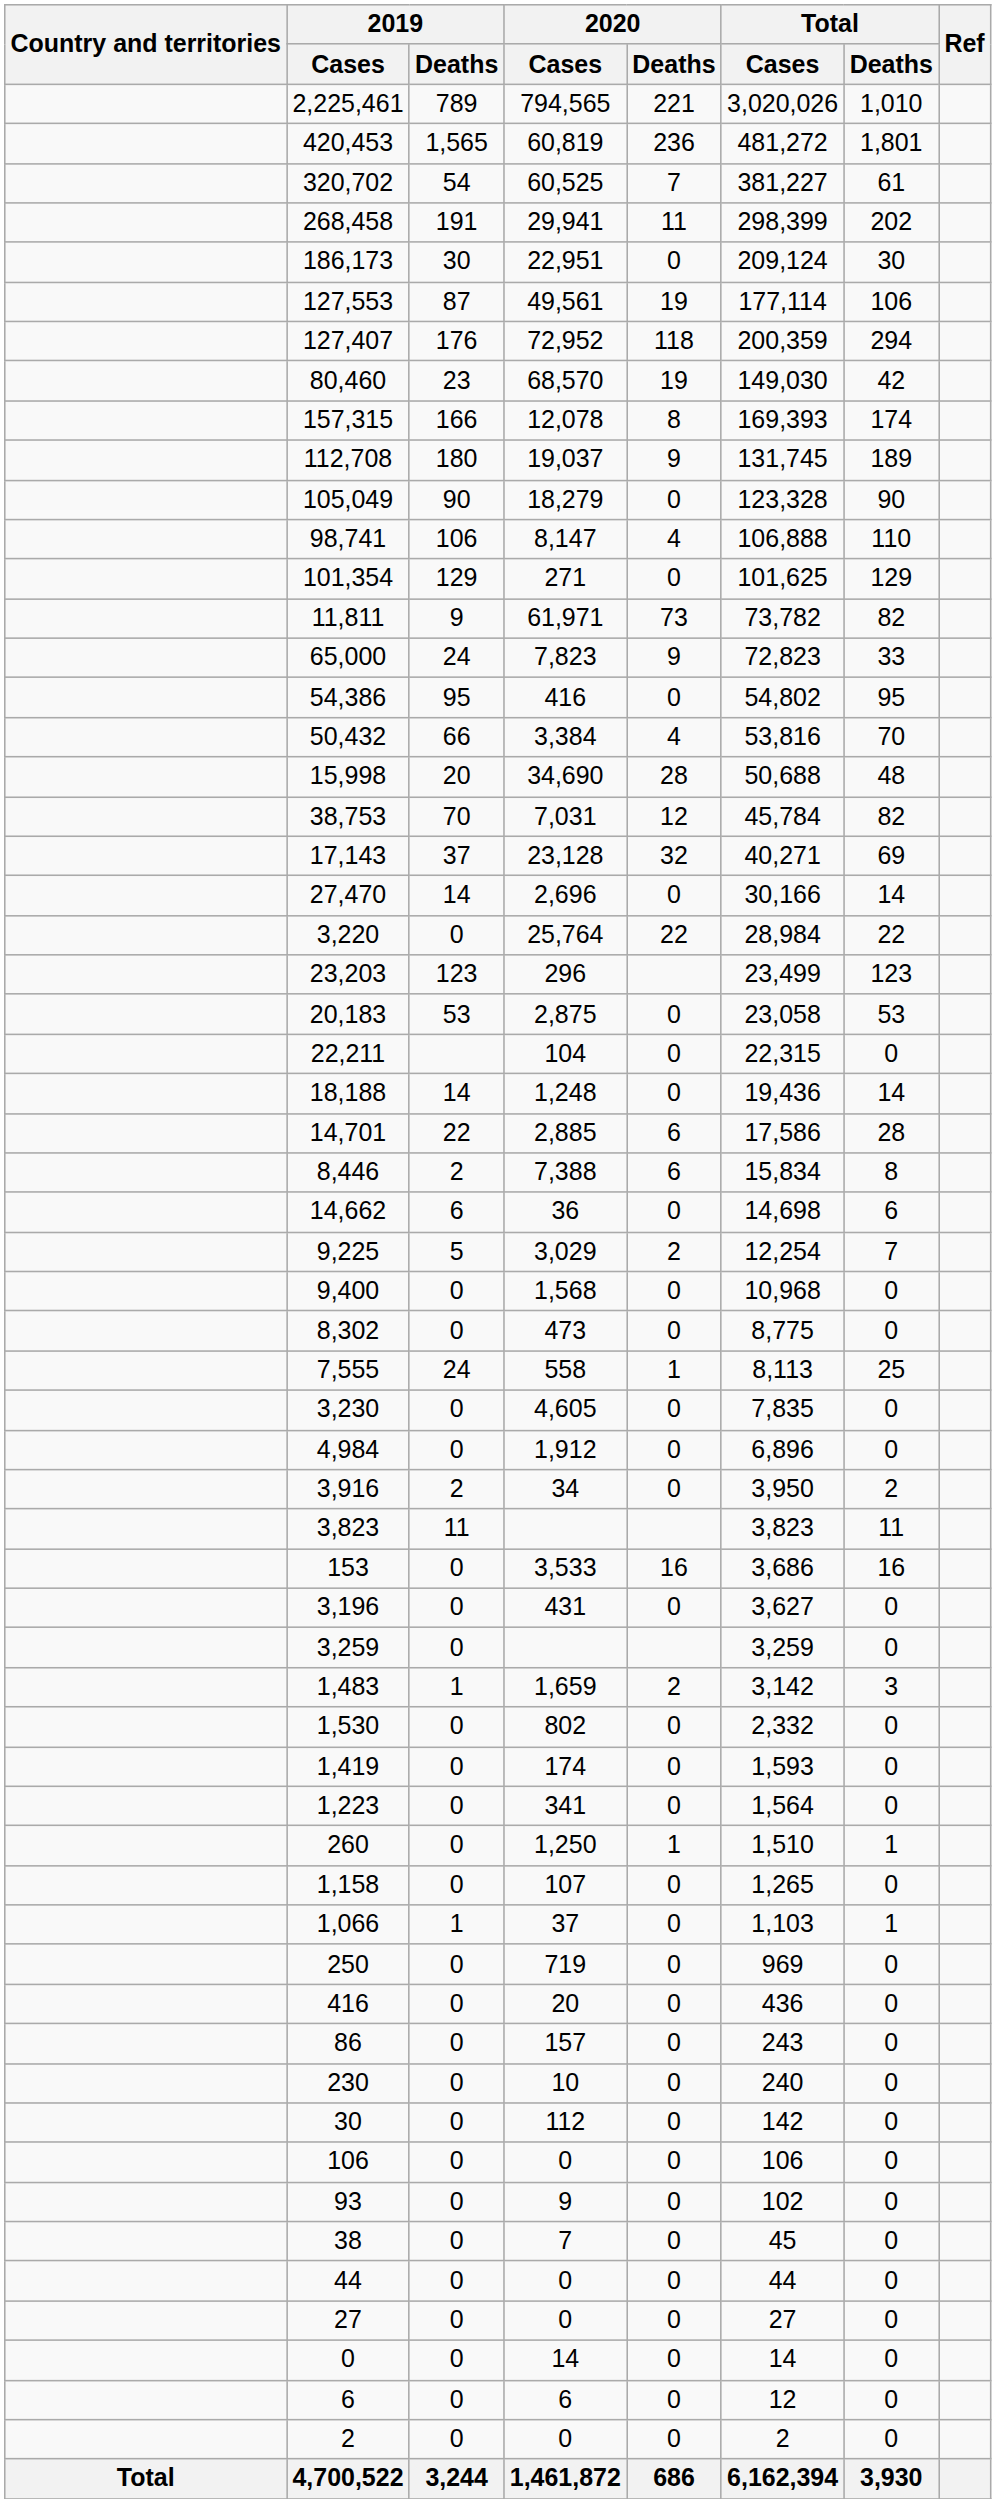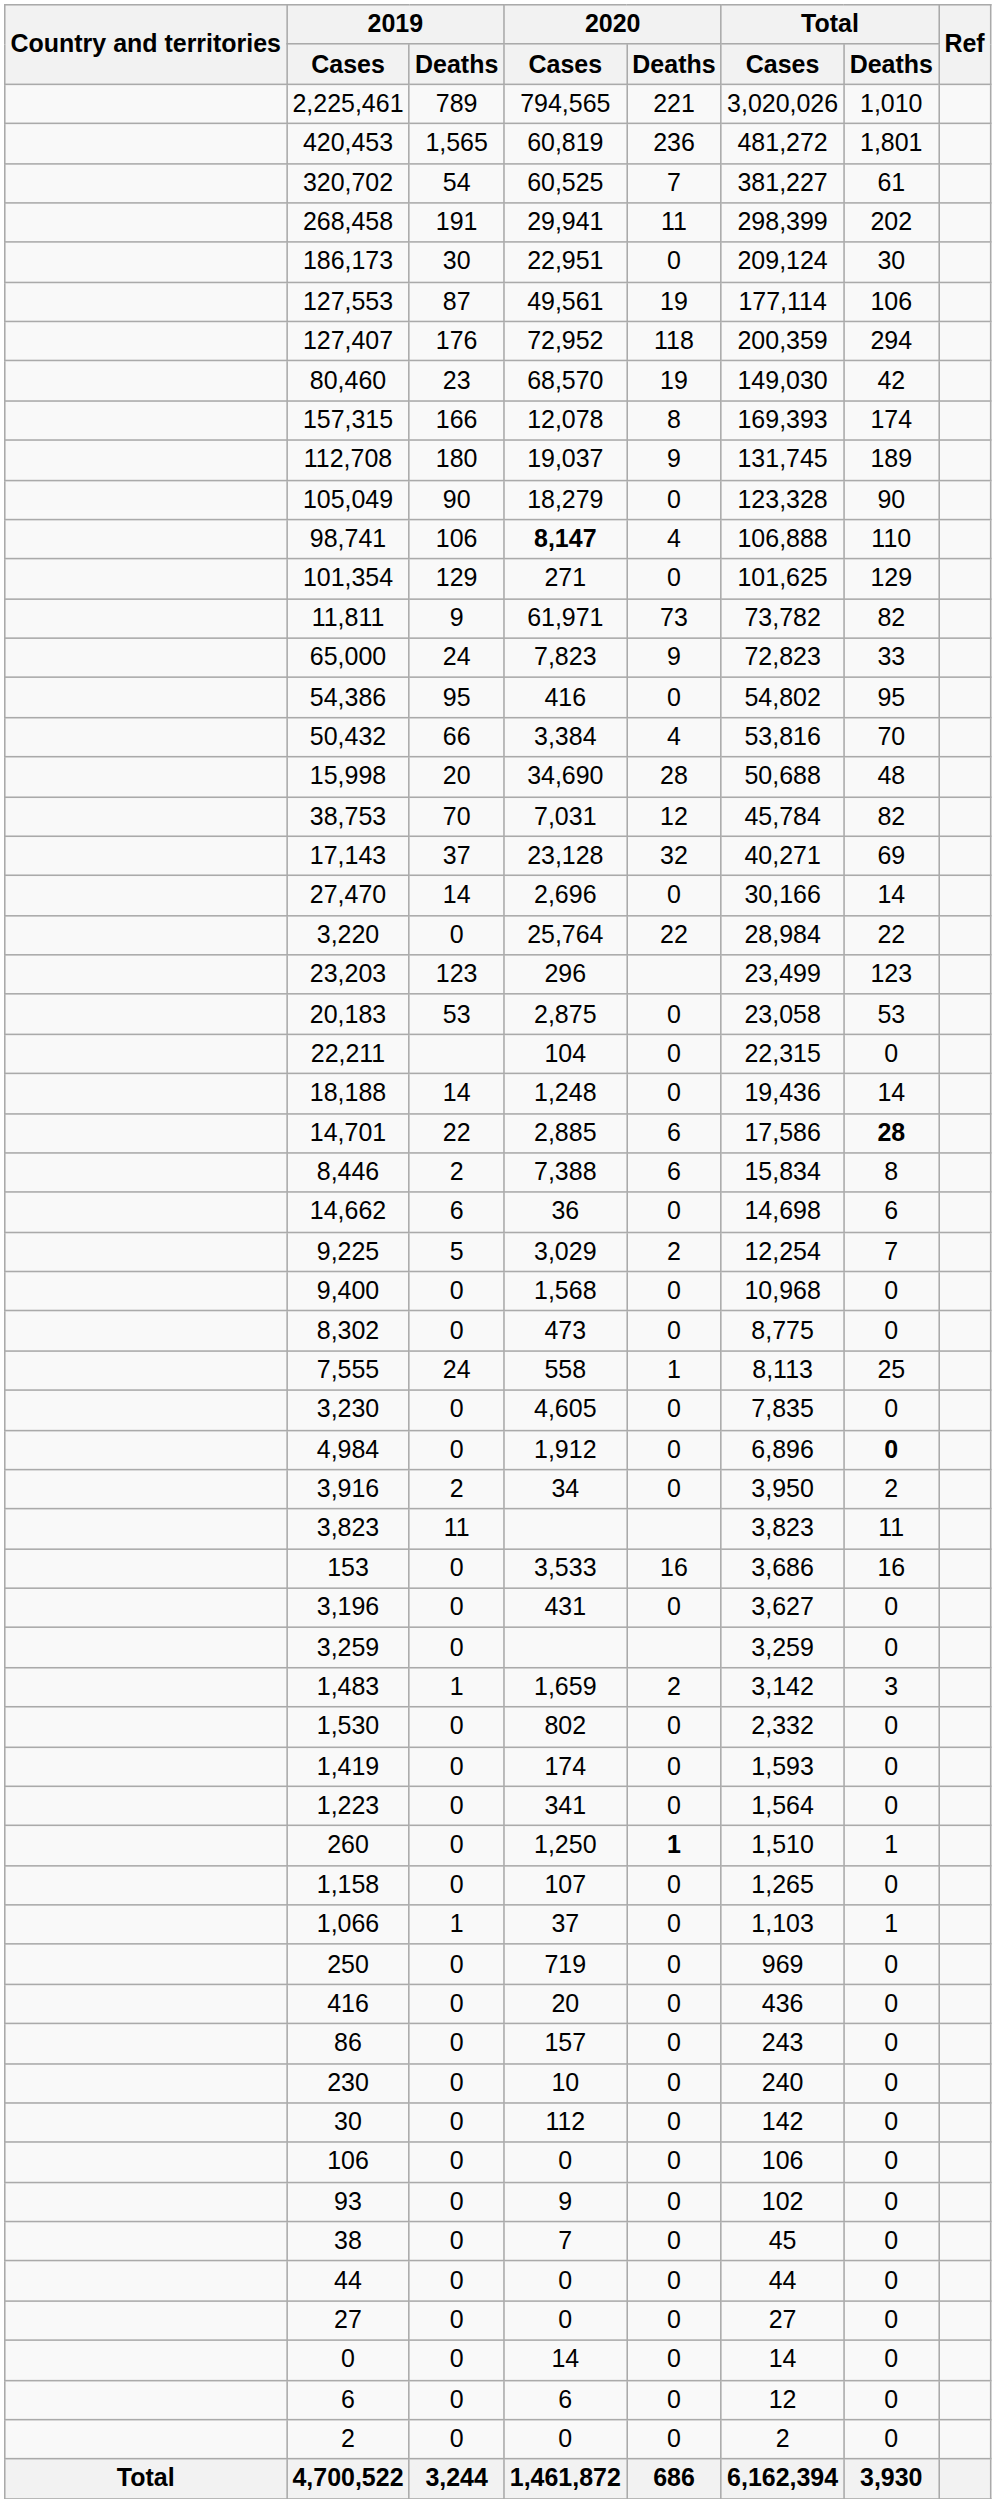(565, 538) normal -> (565, 538) bold
(891, 1132) normal -> (891, 1132) bold
(891, 1449) normal -> (891, 1449) bold
(674, 1845) normal -> (674, 1845) bold
